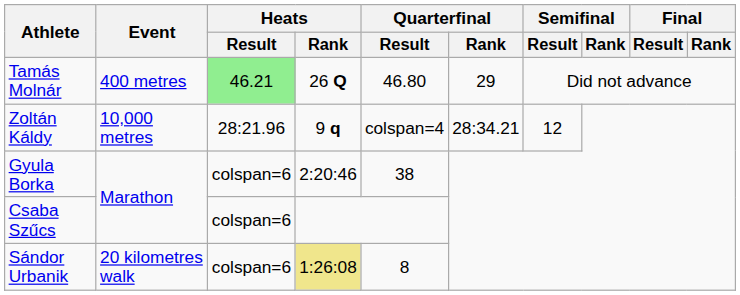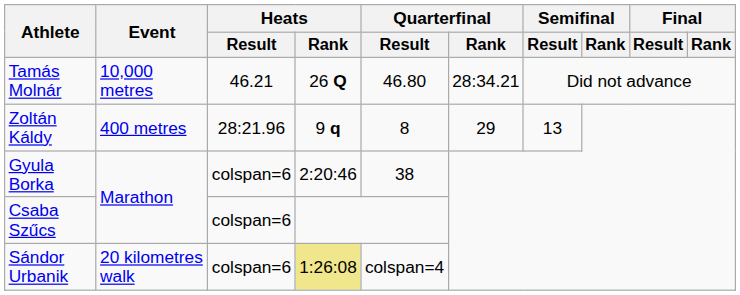(143, 81) 400 metres -> (127, 81) 10,000 metres
(251, 81) lightgreen background -> (251, 81) no background
(486, 81) 29 -> (486, 81) 28:34.21
(127, 128) 10,000 metres -> (143, 128) 400 metres
(404, 128) colspan=4 -> (404, 128) 8
(486, 128) 28:34.21 -> (486, 128) 29
(552, 128) 12 -> (552, 128) 13
(404, 267) 8 -> (404, 267) colspan=4
